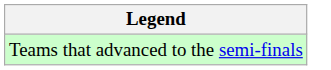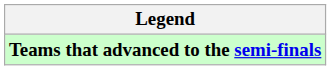(156, 49) normal -> (165, 49) bold
